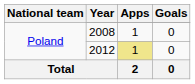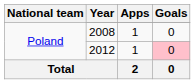(135, 50) khaki background -> (135, 50) no background
(171, 50) no background -> (171, 50) pink background
